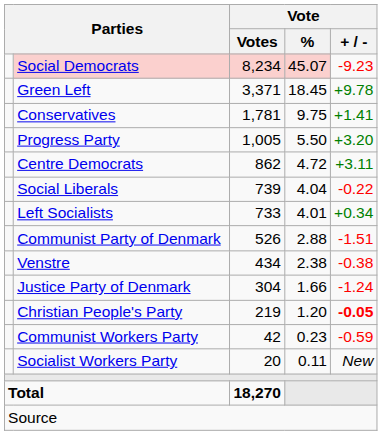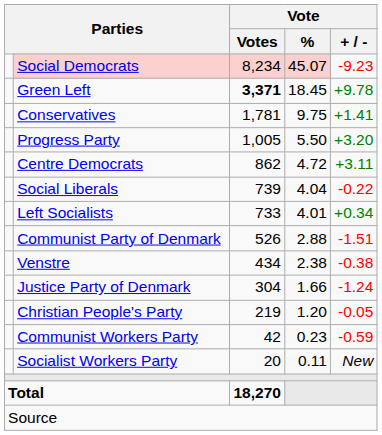(262, 90) normal -> (262, 90) bold
(356, 312) bold -> (356, 312) normal
